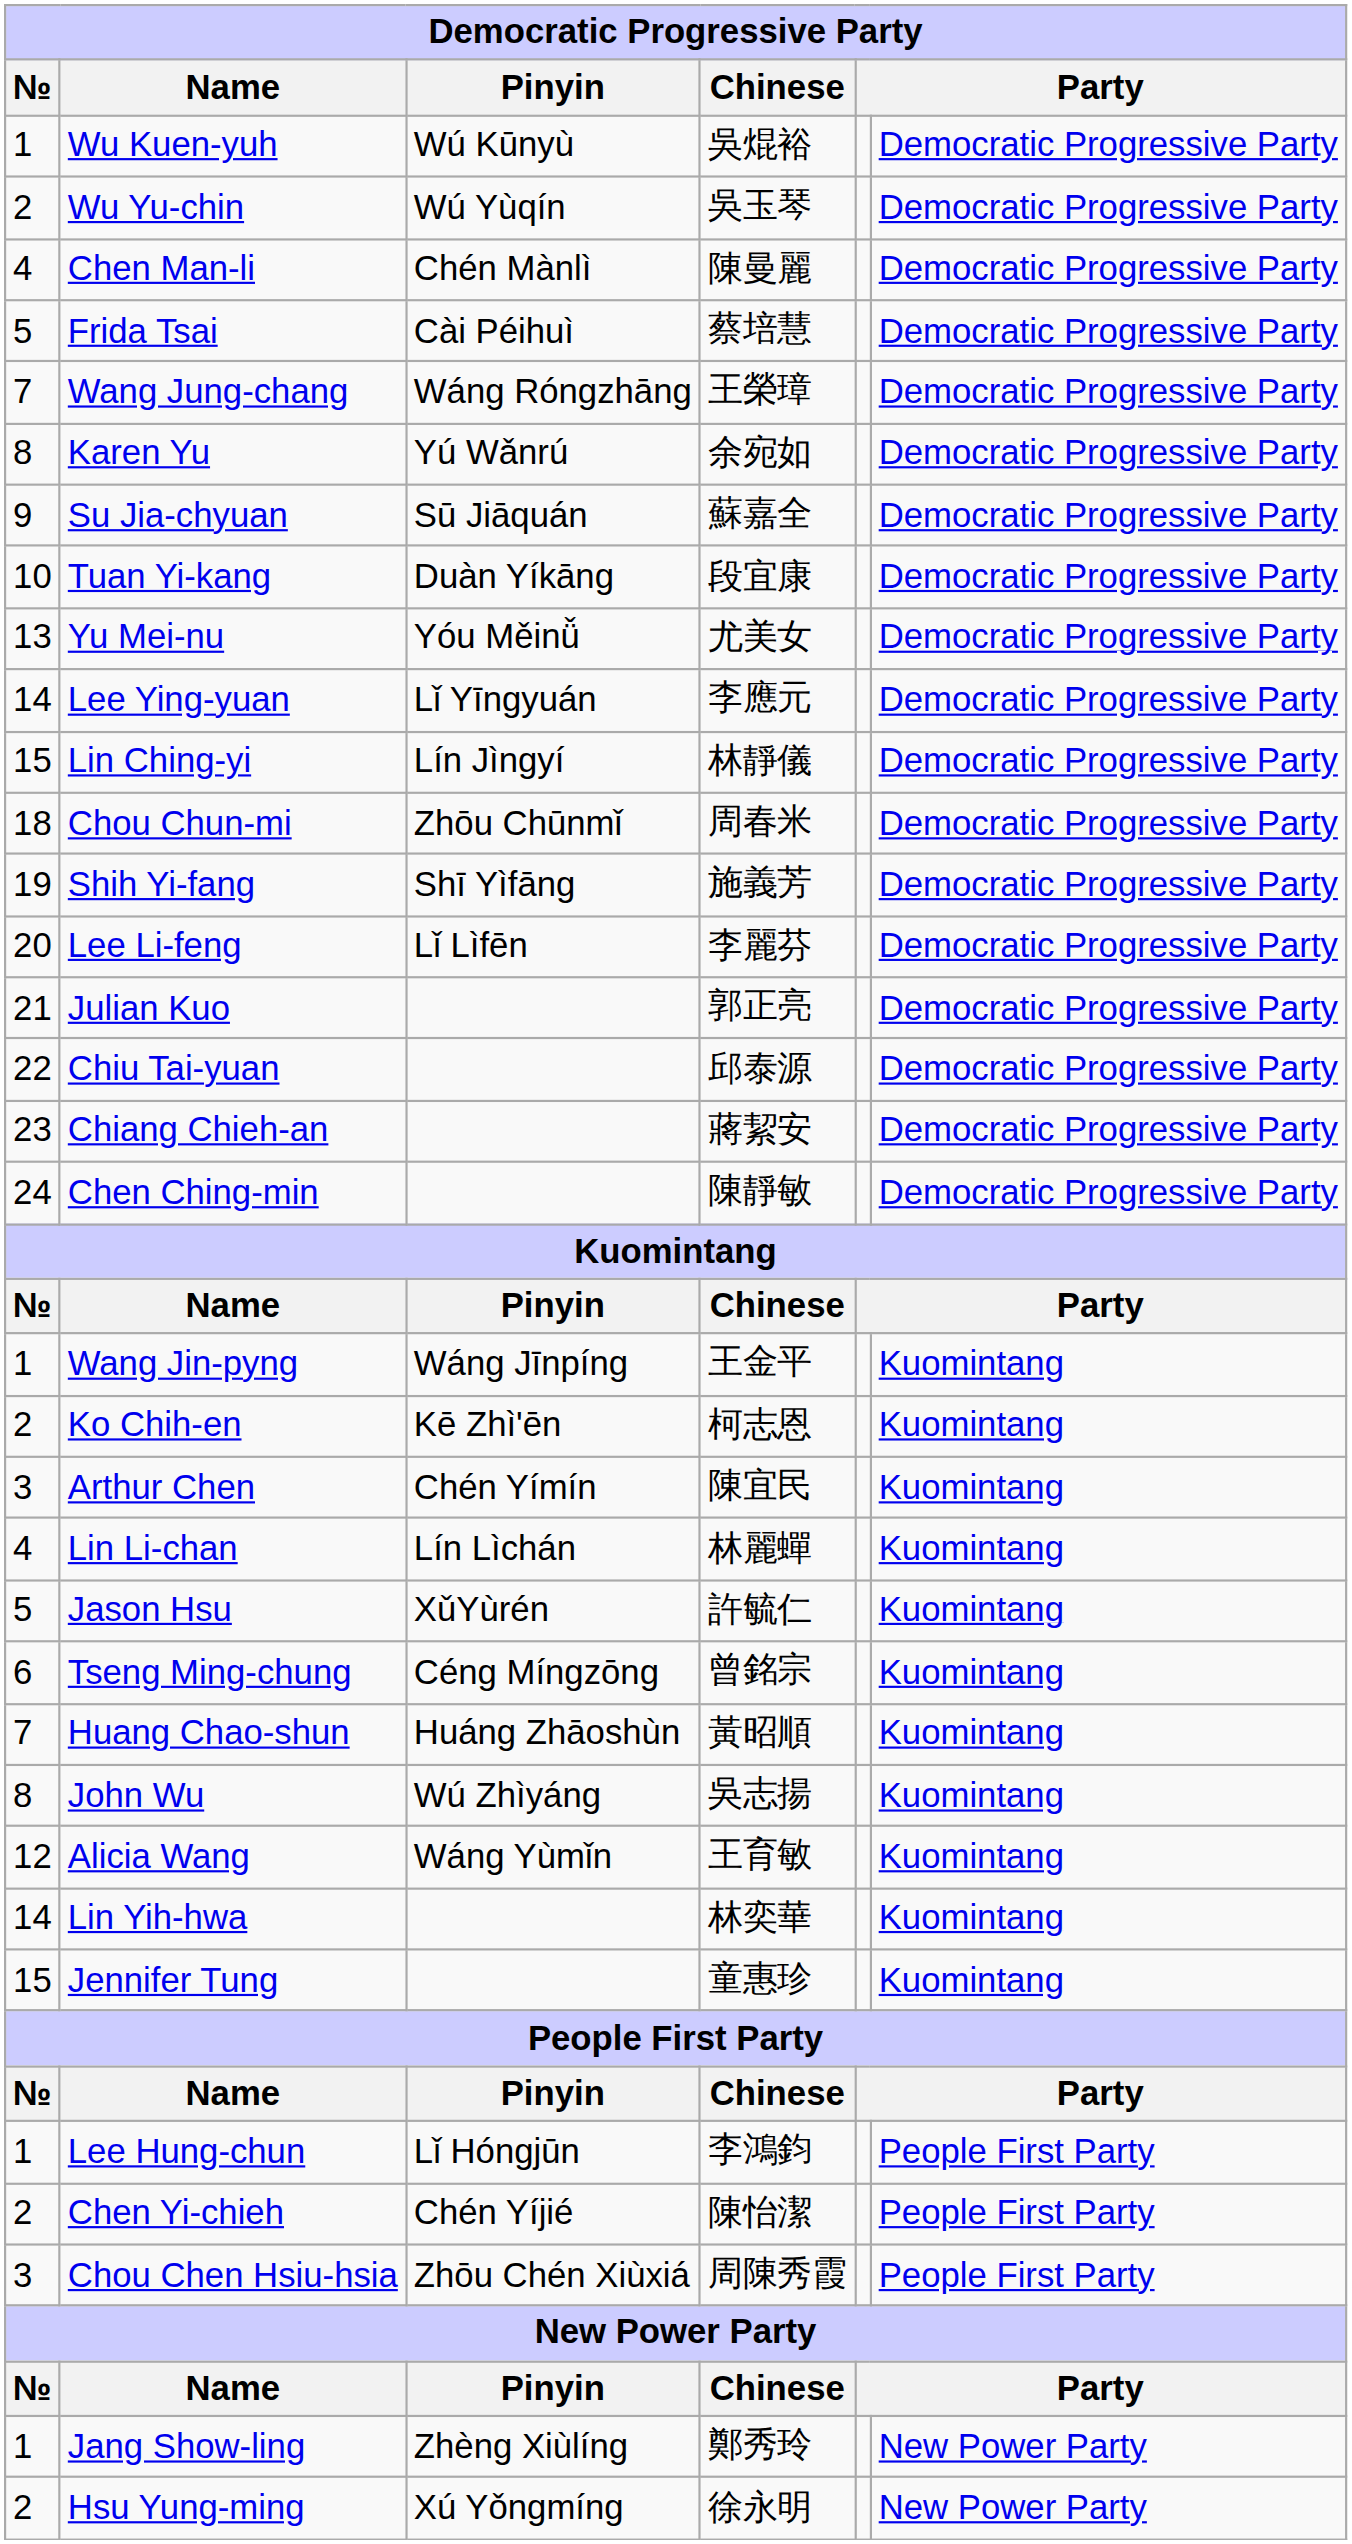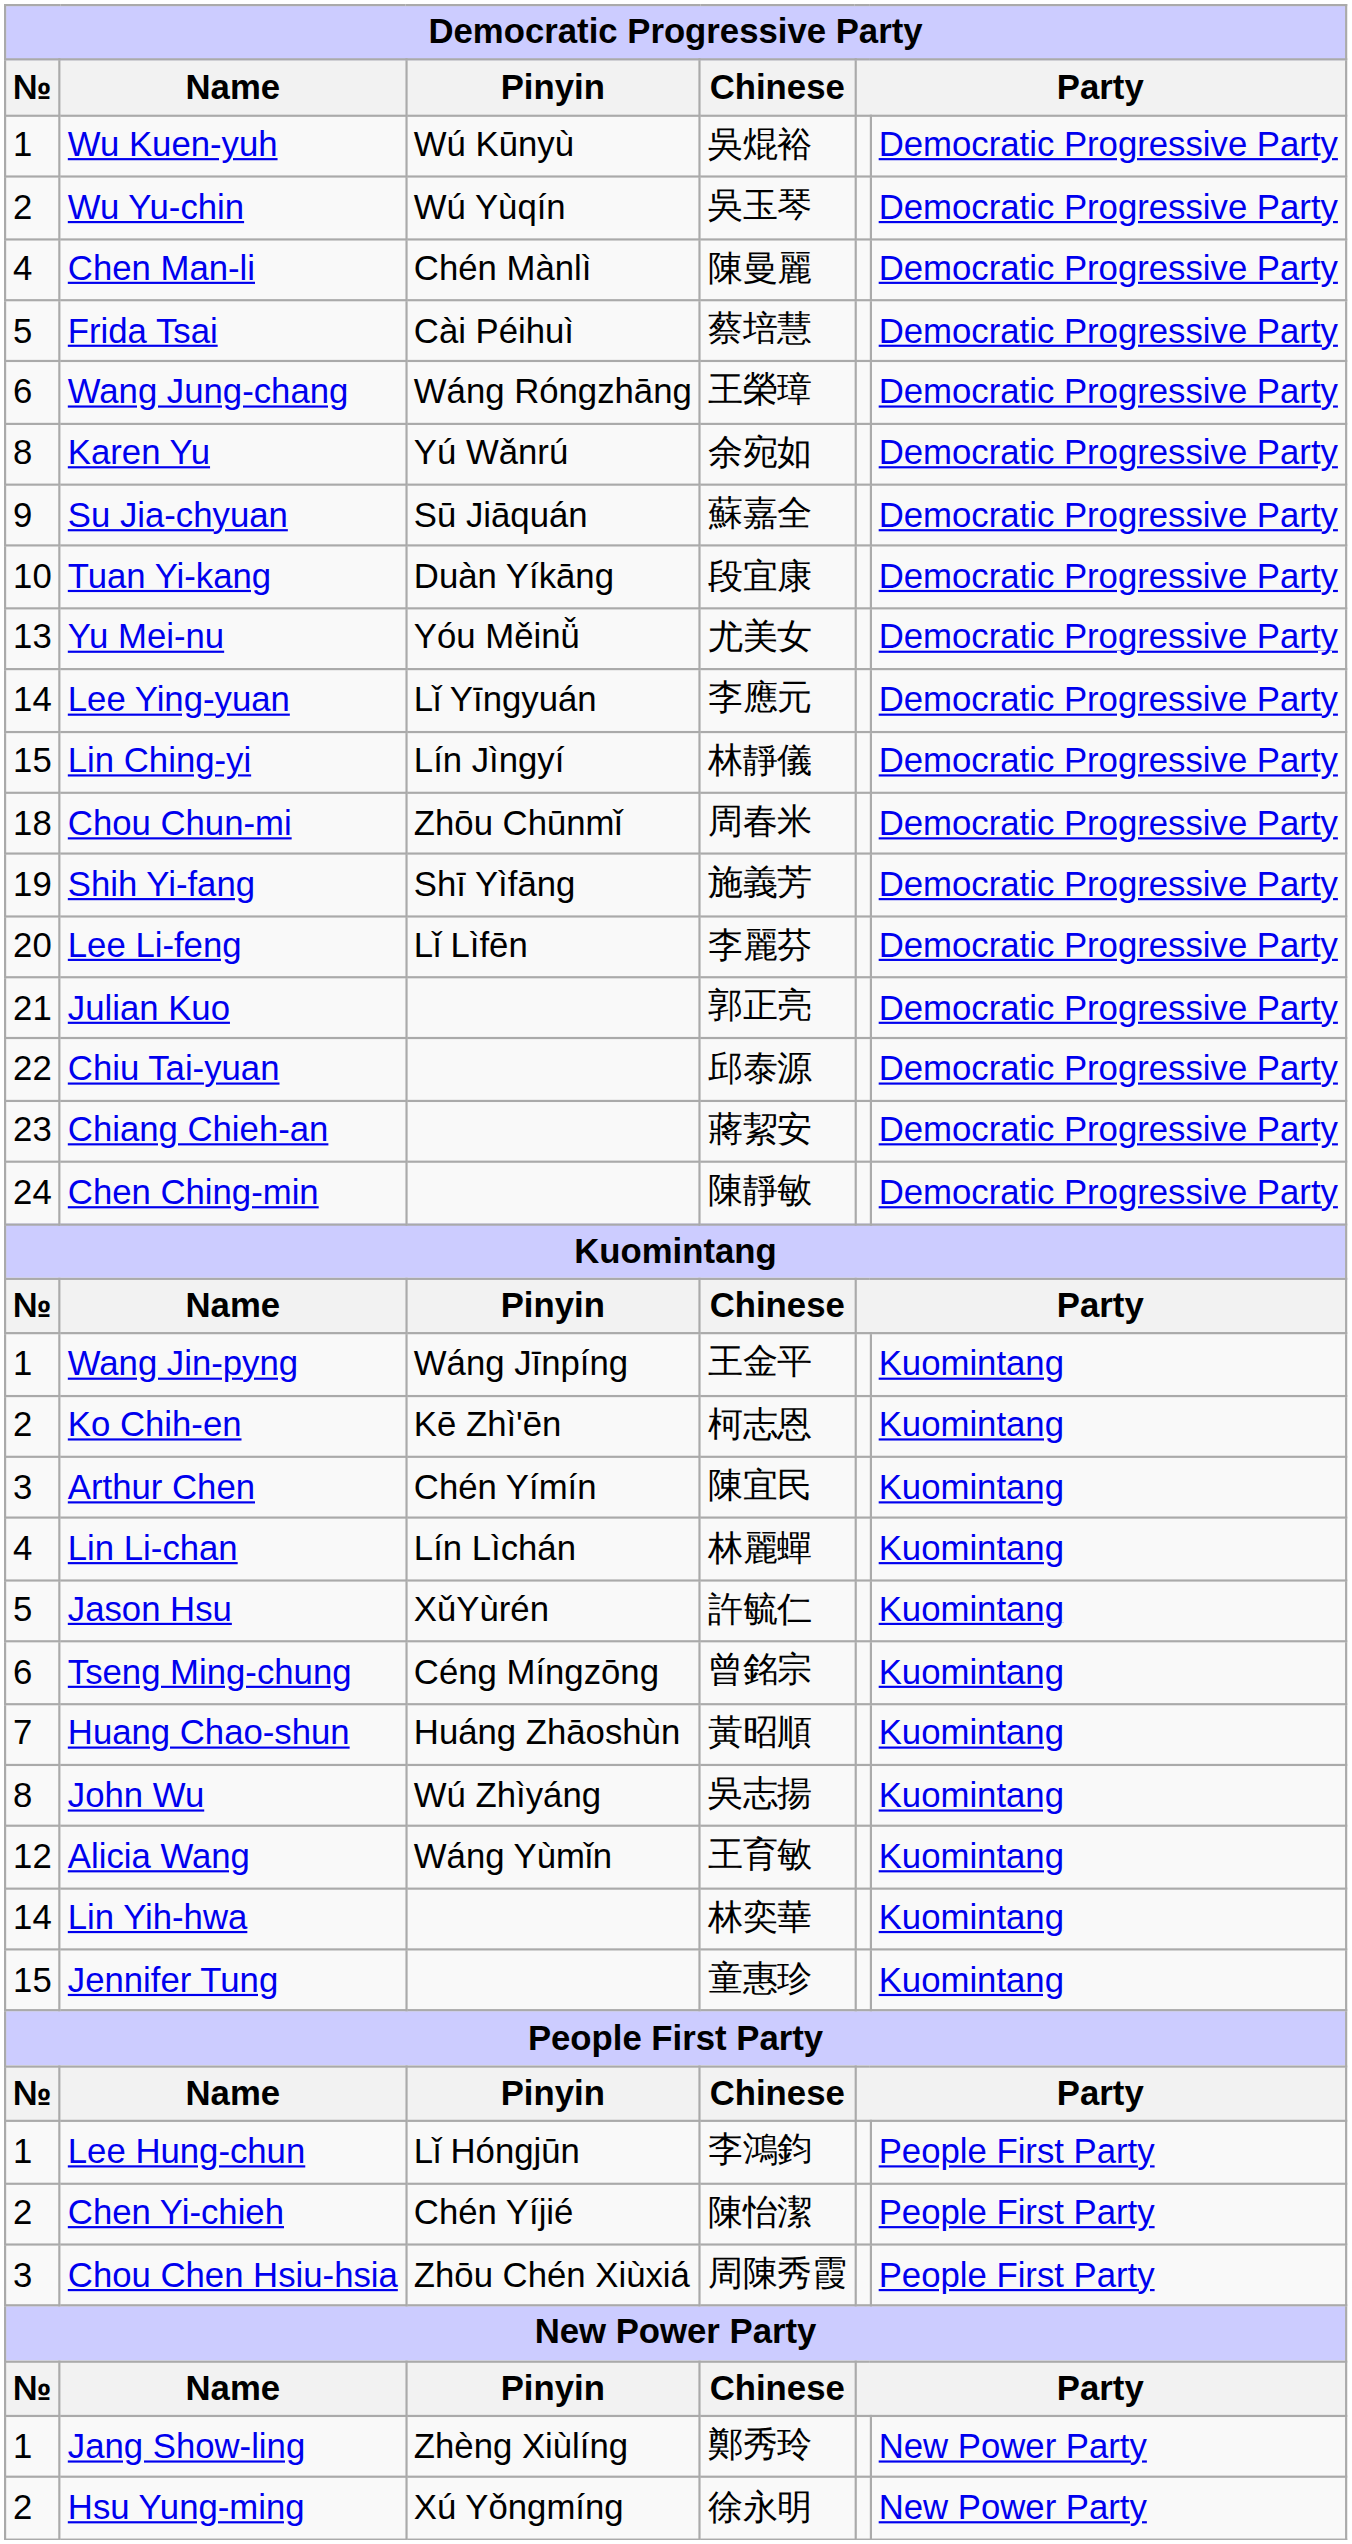(23, 391) 7 -> (23, 391) 6
